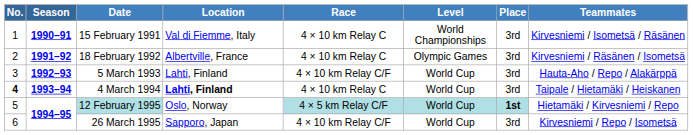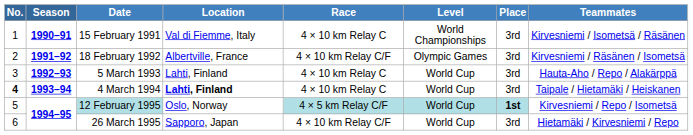(344, 57) 4 × 10 km Relay C -> (344, 57) 4 × 10 km Relay C/F
(344, 73) 4 × 10 km Relay C/F -> (344, 73) 4 × 10 km Relay C
(608, 106) Hietamäki / Kirvesniemi / Repo -> (608, 106) Kirvesniemi / Repo / Isometsä
(608, 122) Kirvesniemi / Repo / Isometsä -> (608, 122) Hietamäki / Kirvesniemi / Repo
